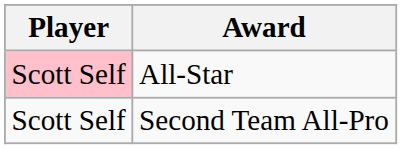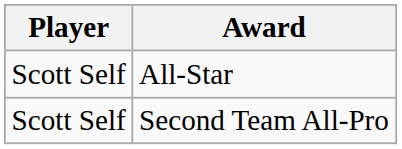(69, 73) pink background -> (69, 73) no background
